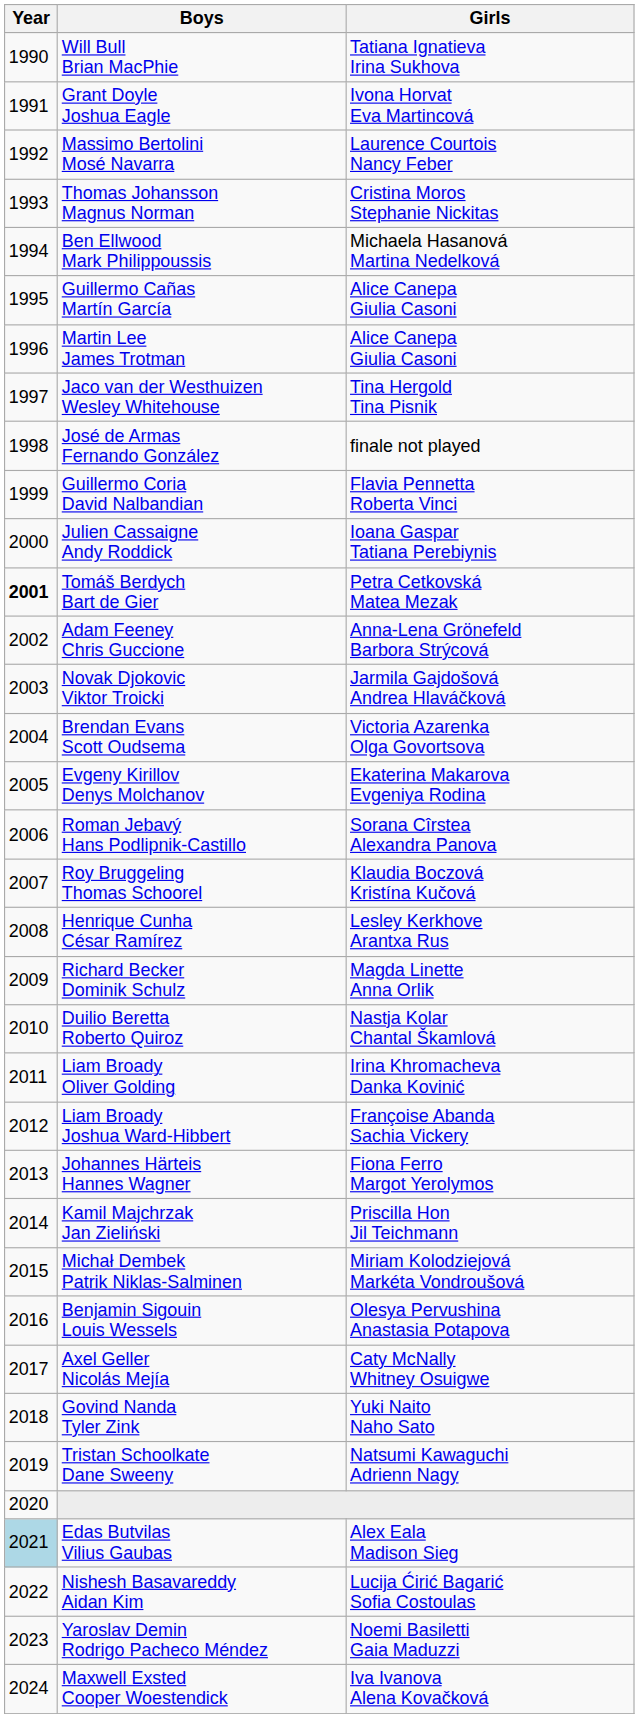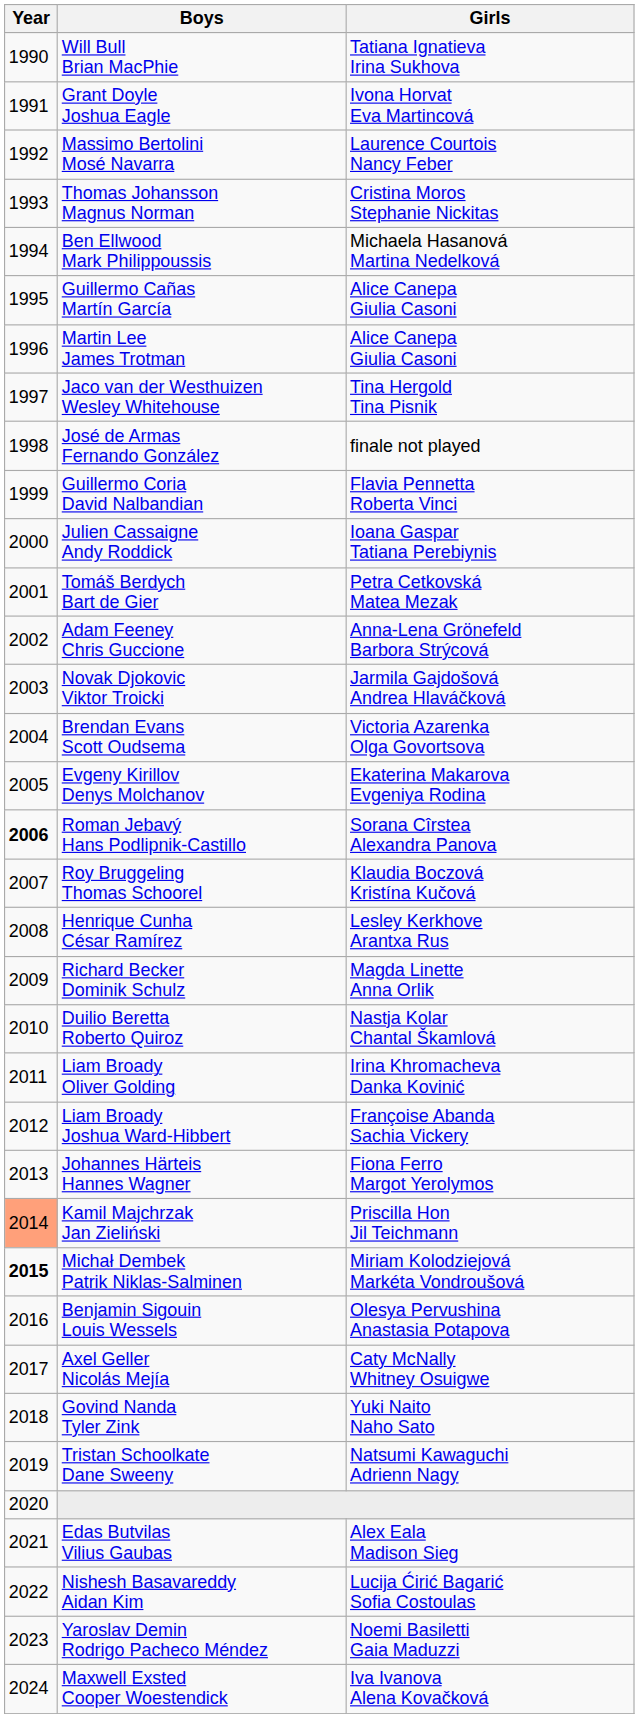(29, 591) bold -> (29, 591) normal
(29, 834) normal -> (29, 834) bold
(29, 1223) no background -> (29, 1223) lightsalmon background
(29, 1271) normal -> (29, 1271) bold
(29, 1543) lightblue background -> (29, 1543) no background
